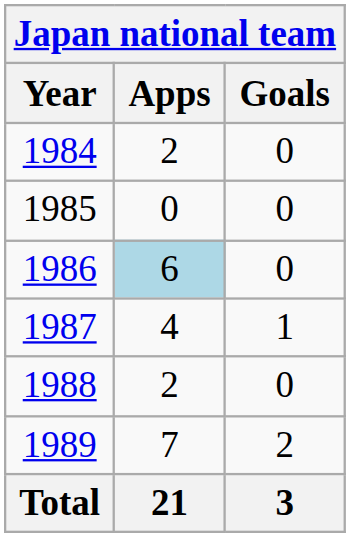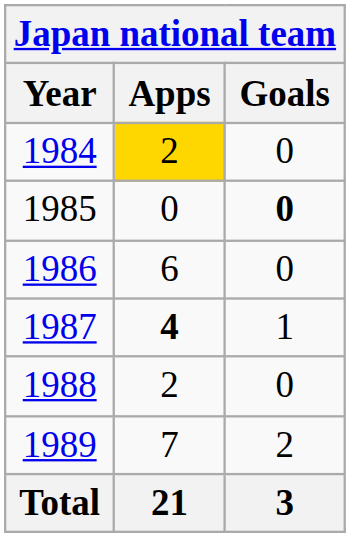(170, 151) no background -> (170, 151) gold background
(285, 209) normal -> (285, 209) bold
(170, 268) lightblue background -> (170, 268) no background
(170, 326) normal -> (170, 326) bold
